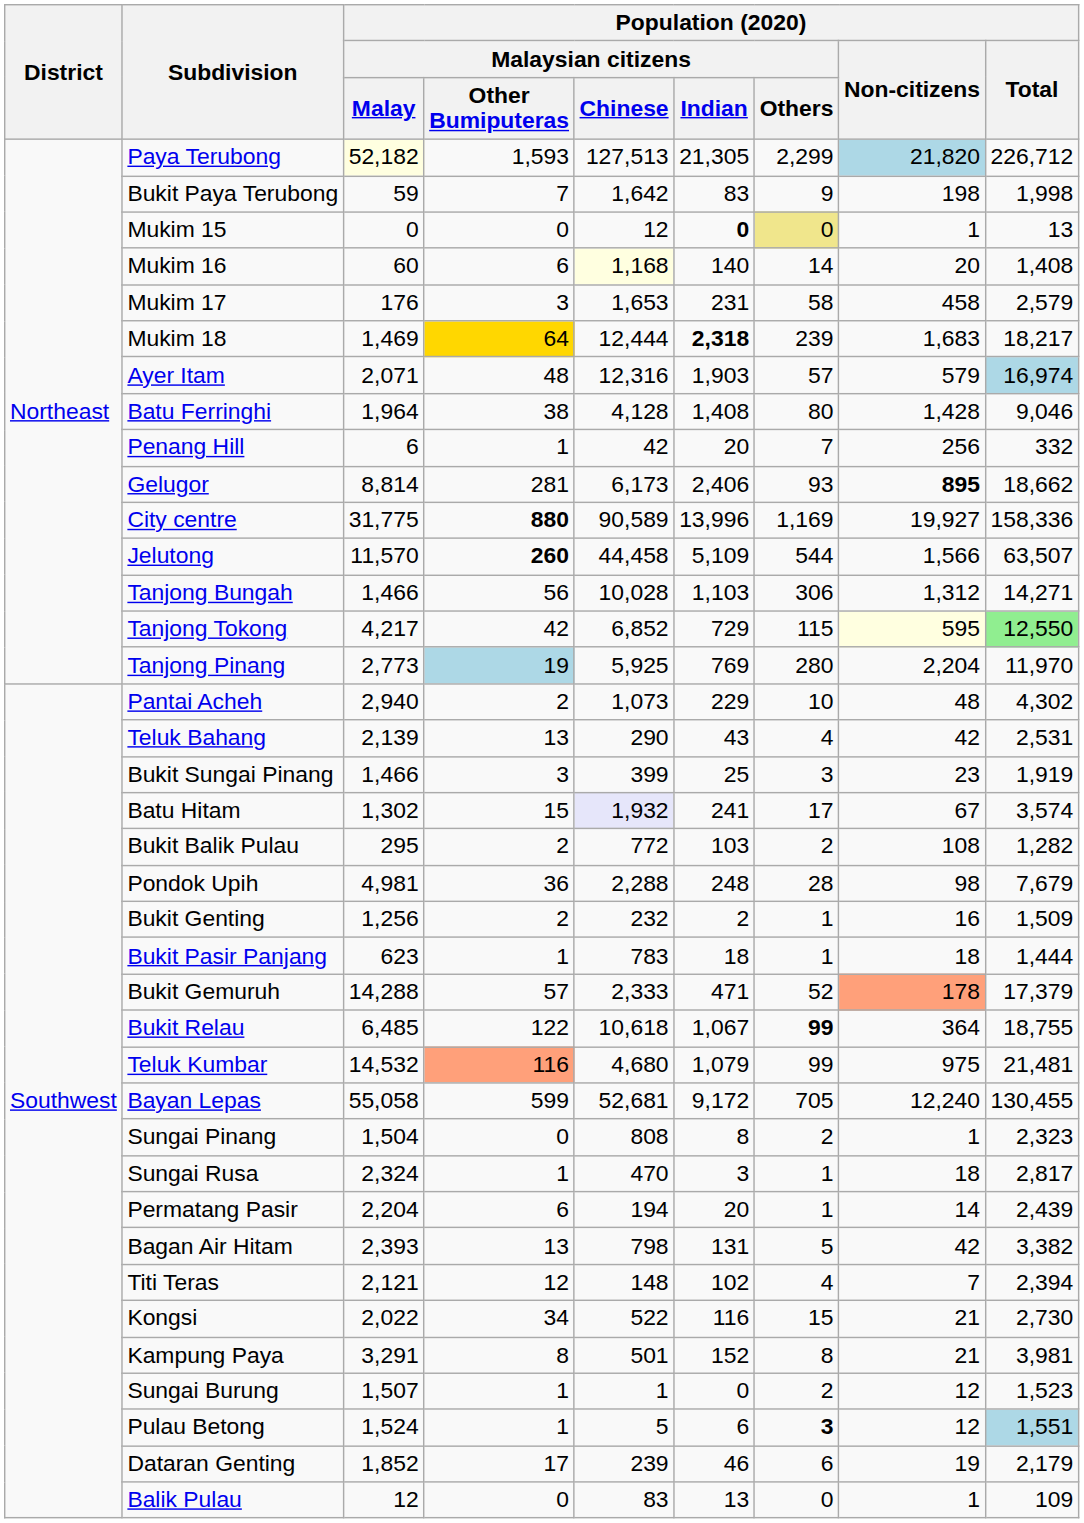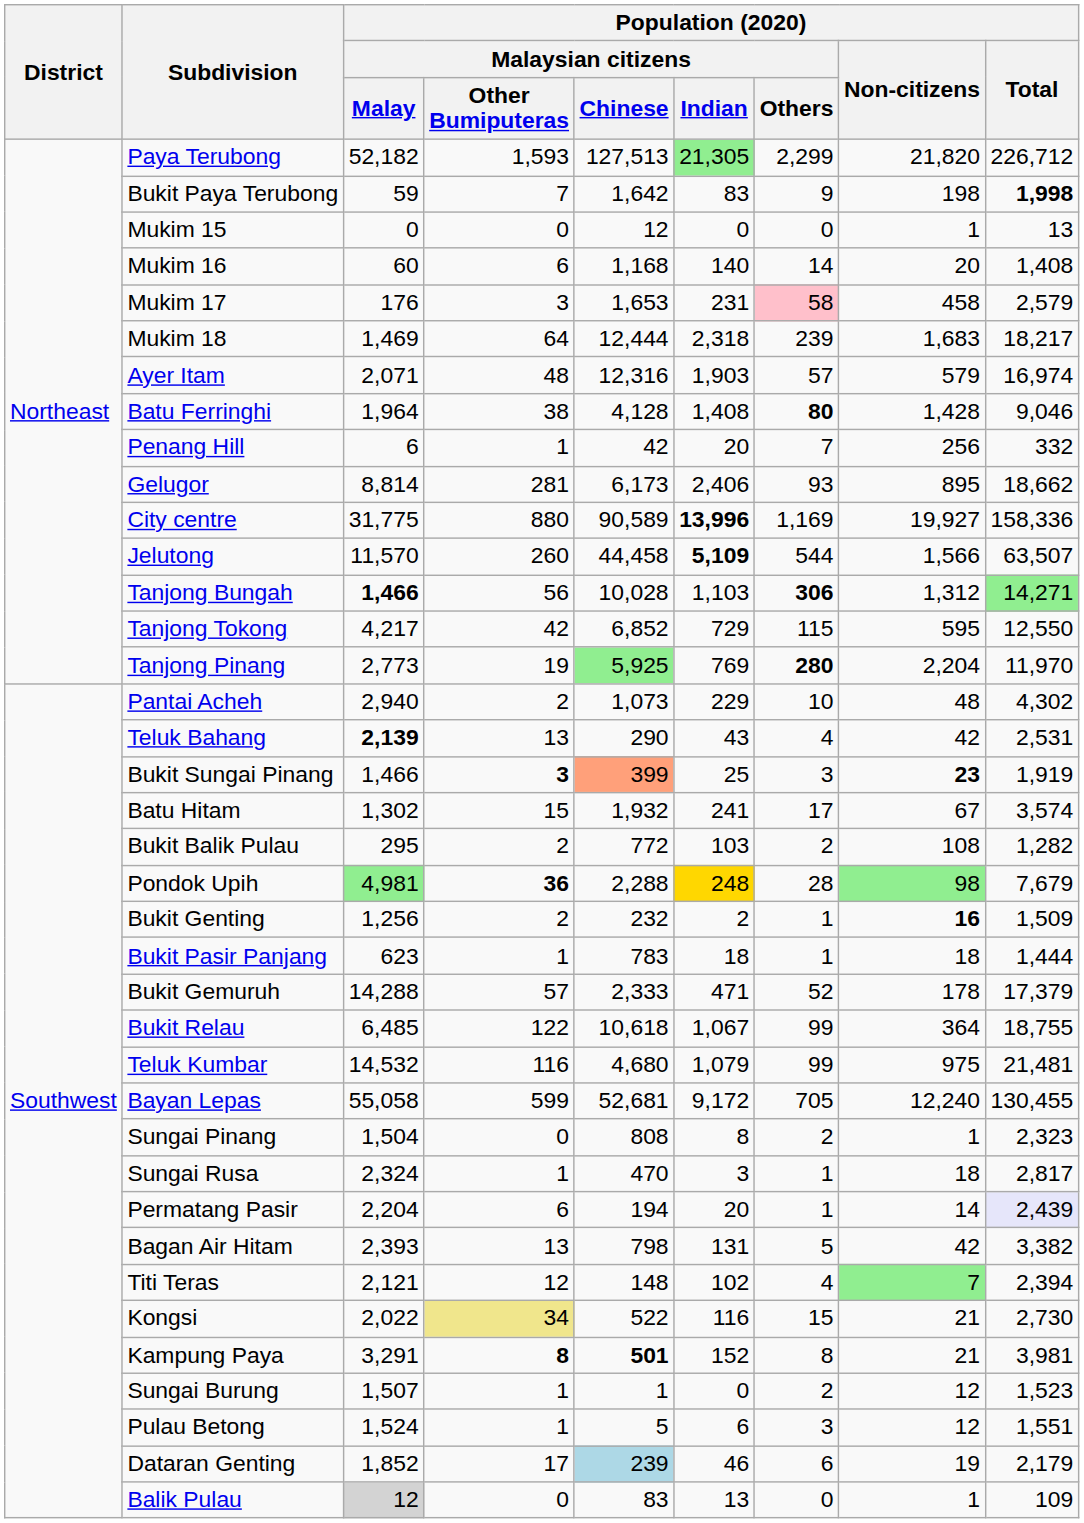(384, 157) lightyellow background -> (384, 157) no background
(714, 157) no background -> (714, 157) lightgreen background
(945, 157) lightblue background -> (945, 157) no background
(1045, 193) normal -> (1045, 193) bold
(743, 229) bold -> (743, 229) normal
(827, 229) khaki background -> (827, 229) no background
(640, 266) lightyellow background -> (640, 266) no background
(821, 302) no background -> (821, 302) pink background
(556, 338) gold background -> (556, 338) no background
(720, 338) bold -> (720, 338) normal
(1038, 374) lightblue background -> (1038, 374) no background
(821, 411) normal -> (821, 411) bold
(961, 483) bold -> (961, 483) normal
(550, 520) bold -> (550, 520) normal
(714, 520) normal -> (714, 520) bold
(550, 556) bold -> (550, 556) normal
(720, 556) normal -> (720, 556) bold
(390, 592) normal -> (390, 592) bold
(814, 592) normal -> (814, 592) bold
(1038, 592) no background -> (1038, 592) lightgreen background
(961, 628) lightyellow background -> (961, 628) no background
(1038, 628) lightgreen background -> (1038, 628) no background
(556, 665) lightblue background -> (556, 665) no background
(640, 665) no background -> (640, 665) lightgreen background
(814, 665) normal -> (814, 665) bold
(390, 737) normal -> (390, 737) bold
(563, 774) normal -> (563, 774) bold
(649, 774) no background -> (649, 774) lightsalmon background
(967, 774) normal -> (967, 774) bold
(640, 810) lavender background -> (640, 810) no background
(390, 882) no background -> (390, 882) lightgreen background
(556, 882) normal -> (556, 882) bold
(730, 882) no background -> (730, 882) gold background
(967, 882) no background -> (967, 882) lightgreen background
(967, 919) normal -> (967, 919) bold
(961, 991) lightsalmon background -> (961, 991) no background
(821, 1028) bold -> (821, 1028) normal
(551, 1064) lightsalmon background -> (551, 1064) no background
(1045, 1209) no background -> (1045, 1209) lavender background
(974, 1282) no background -> (974, 1282) lightgreen background
(556, 1318) no background -> (556, 1318) khaki background
(563, 1354) normal -> (563, 1354) bold
(649, 1354) normal -> (649, 1354) bold
(827, 1427) bold -> (827, 1427) normal
(1045, 1427) lightblue background -> (1045, 1427) no background
(649, 1463) no background -> (649, 1463) lightblue background
(406, 1499) no background -> (406, 1499) lightgrey background
